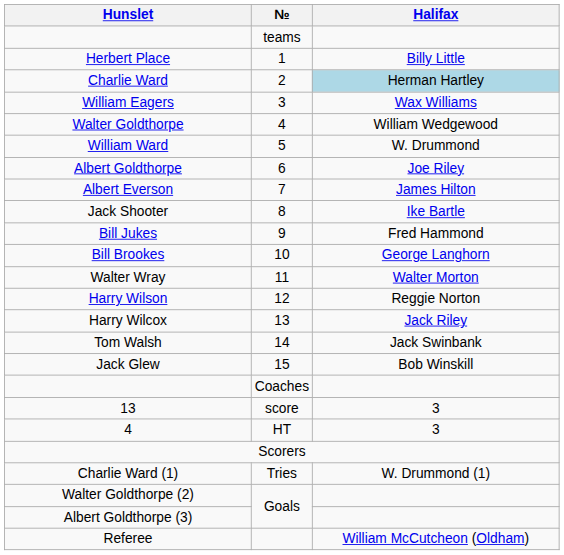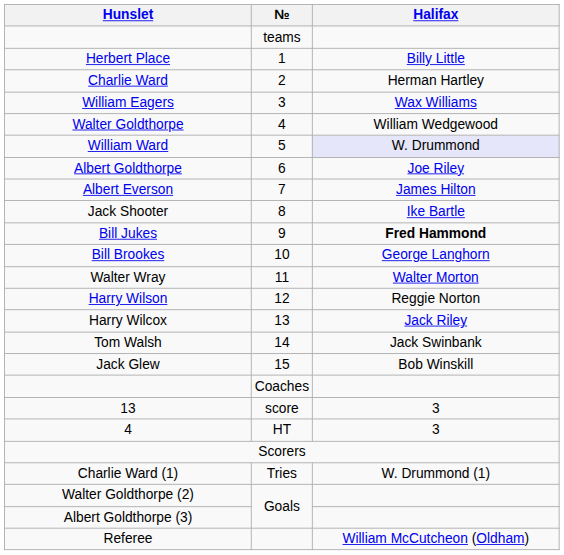(436, 80) lightblue background -> (436, 80) no background
(436, 146) no background -> (436, 146) lavender background
(436, 233) normal -> (436, 233) bold
